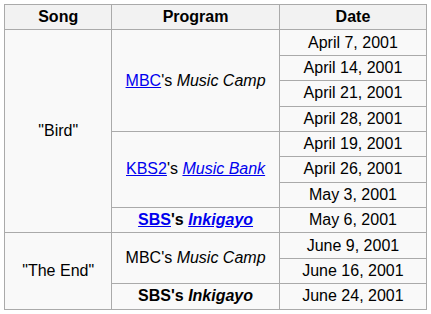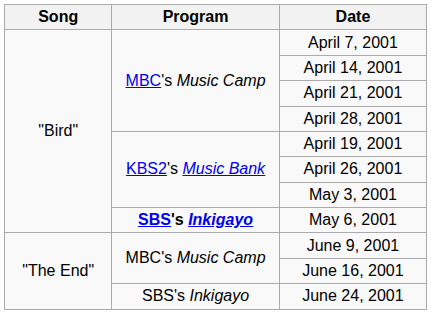(196, 296) bold -> (196, 296) normal
